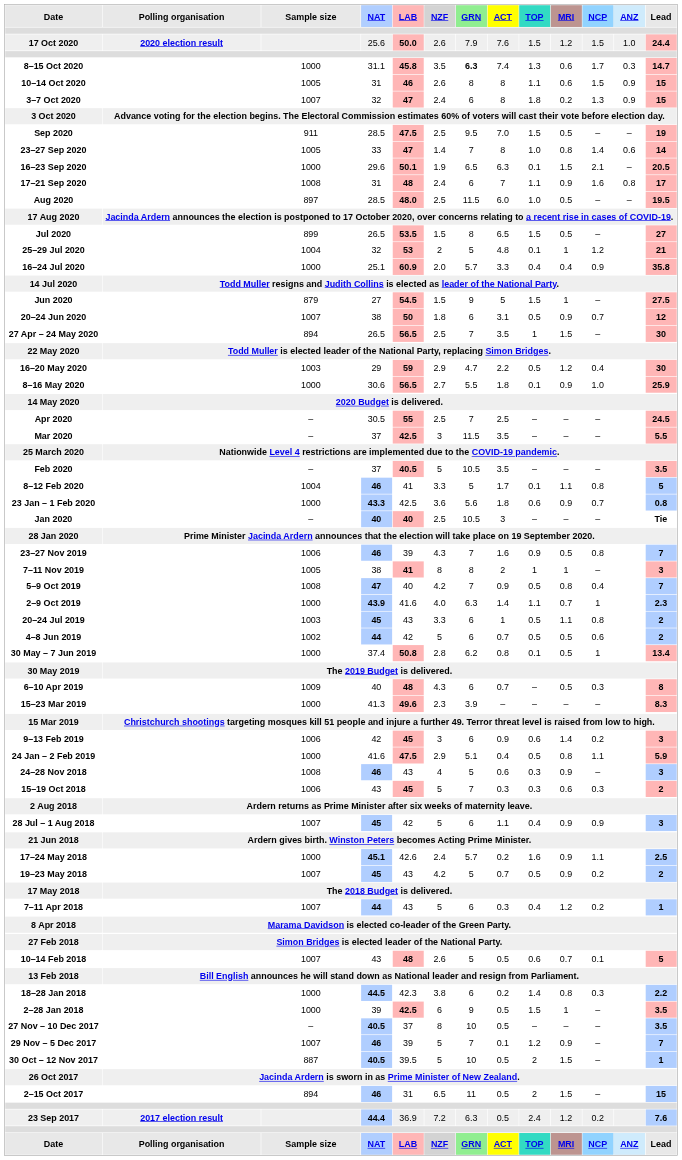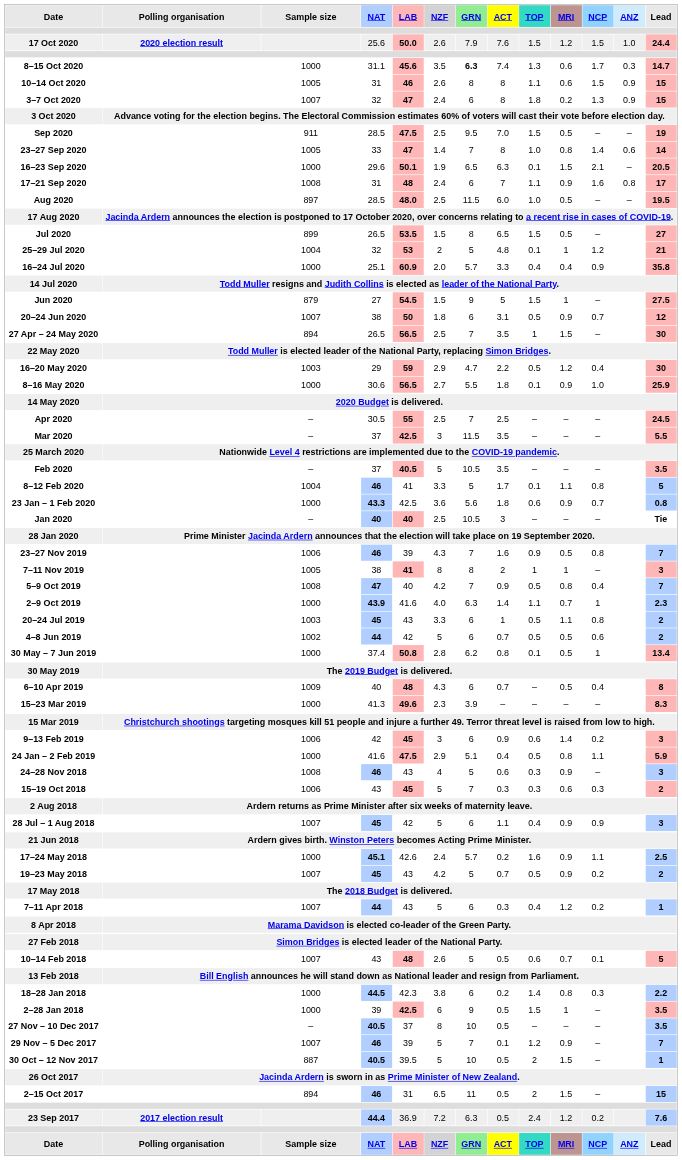(408, 66) 45.8 -> (408, 66) 45.6
(598, 687) 0.3 -> (598, 687) 0.4
